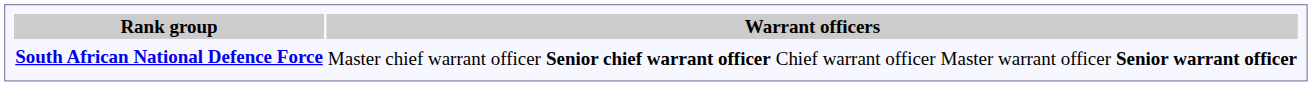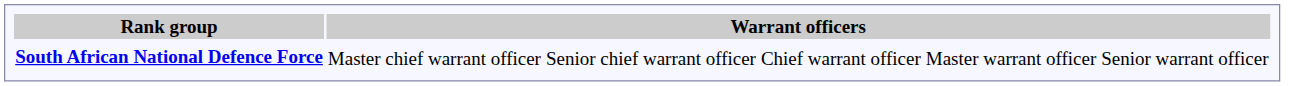(658, 58) bold -> (651, 58) normal
(1207, 58) bold -> (1185, 58) normal
